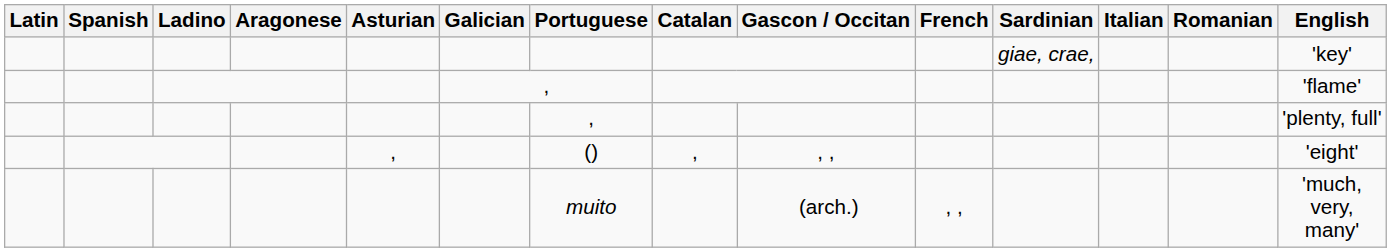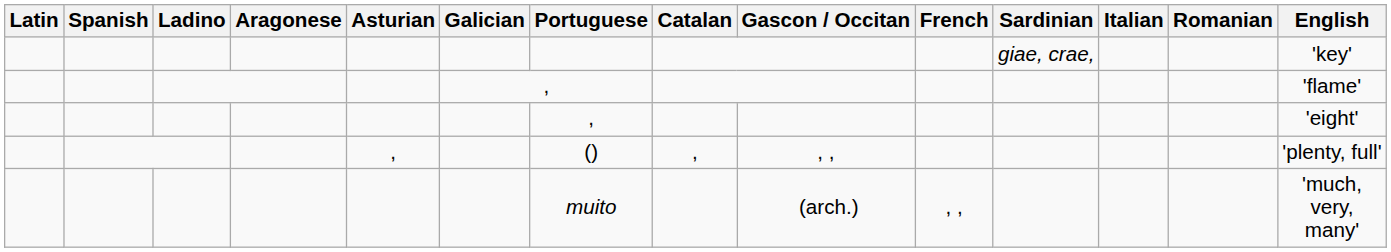(1332, 119) 'plenty, full' -> (1332, 119) 'eight'
(1332, 151) 'eight' -> (1332, 151) 'plenty, full'
